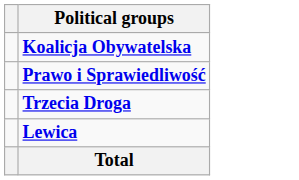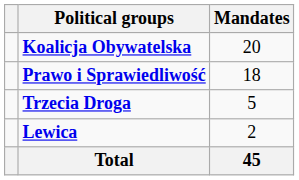+ column: (252, 18)
